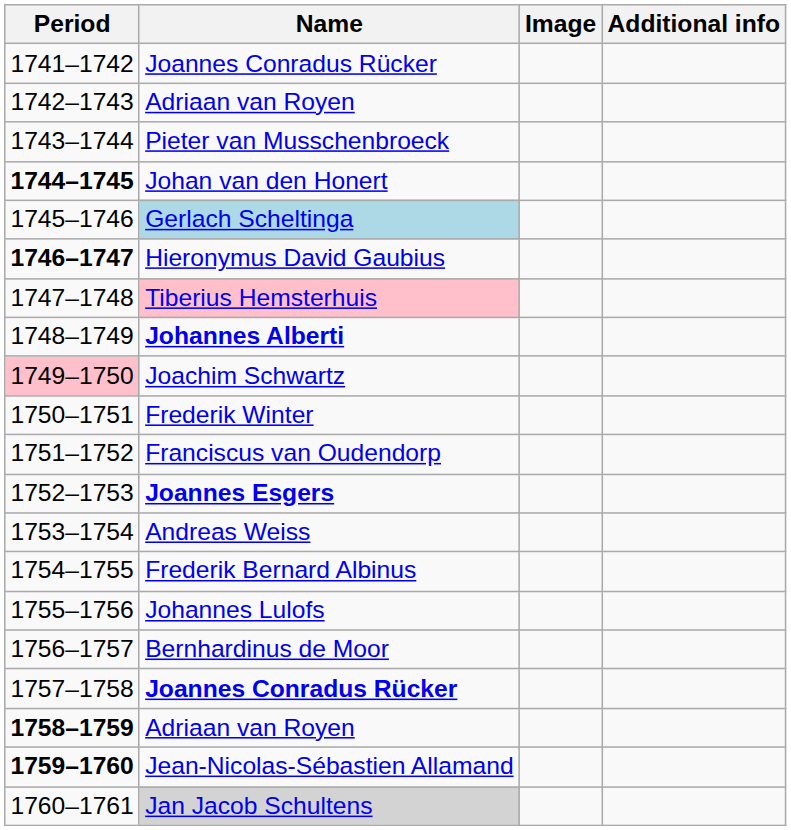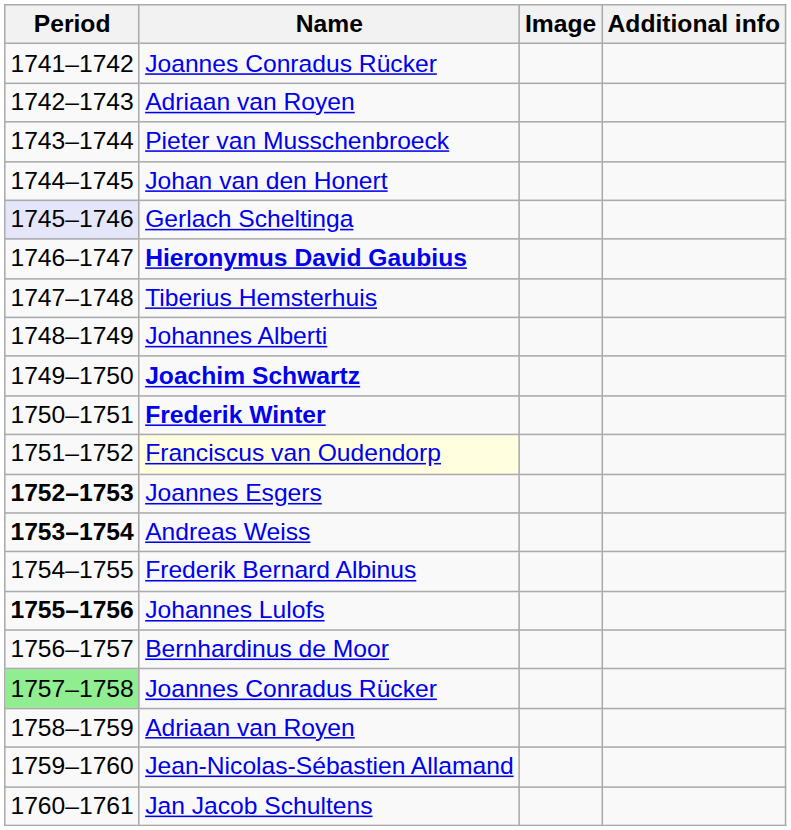(72, 180) bold -> (72, 180) normal
(72, 219) no background -> (72, 219) lavender background
(249, 219) lightblue background -> (249, 219) no background
(72, 258) bold -> (72, 258) normal
(295, 258) normal -> (306, 258) bold
(261, 297) pink background -> (261, 297) no background
(245, 336) bold -> (236, 336) normal
(72, 375) pink background -> (72, 375) no background
(245, 375) normal -> (253, 375) bold
(229, 414) normal -> (235, 414) bold
(293, 453) no background -> (293, 453) lightyellow background
(72, 492) normal -> (72, 492) bold
(240, 492) bold -> (233, 492) normal
(72, 532) normal -> (72, 532) bold
(72, 610) normal -> (72, 610) bold
(72, 688) no background -> (72, 688) lightgreen background
(301, 688) bold -> (291, 688) normal
(72, 727) bold -> (72, 727) normal
(72, 766) bold -> (72, 766) normal
(259, 805) lightgrey background -> (259, 805) no background
